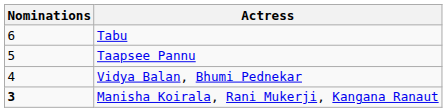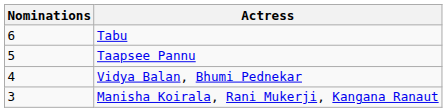(11, 97) bold -> (11, 97) normal
